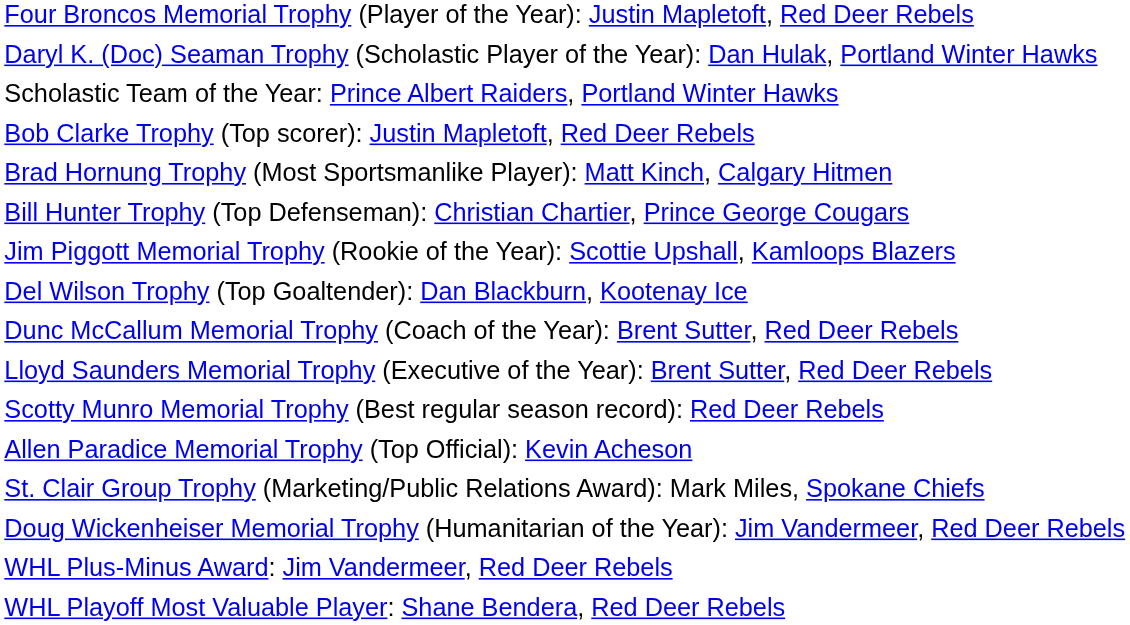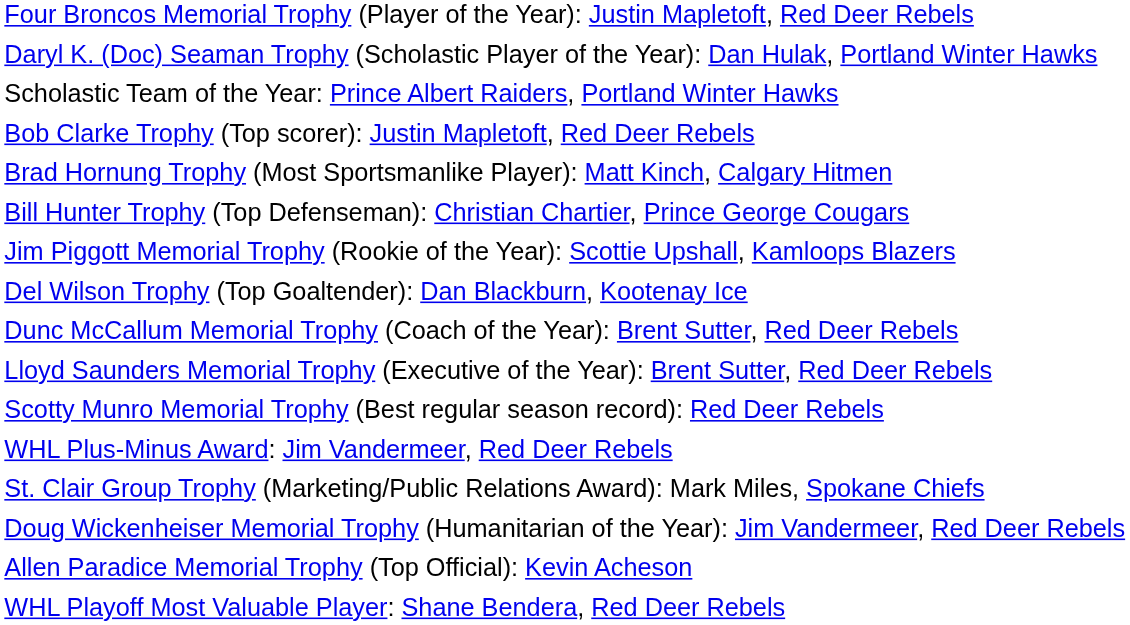(348, 449) Allen Paradice Memorial Trophy (Top Official): Kevin Acheson -> (338, 449) WHL Plus-Minus Award: Jim Vandermeer, Red Deer Rebels
(338, 568) WHL Plus-Minus Award: Jim Vandermeer, Red Deer Rebels -> (348, 568) Allen Paradice Memorial Trophy (Top Official): Kevin Acheson
